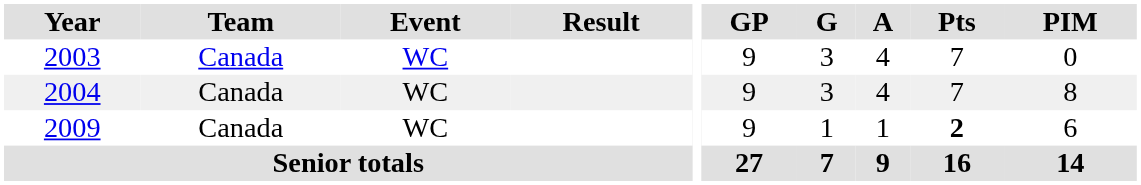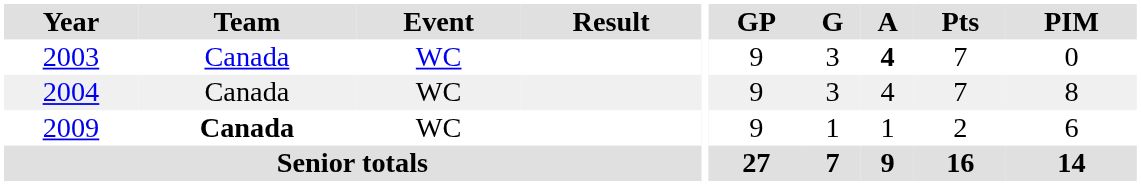(883, 56) normal -> (888, 56) bold
(241, 127) normal -> (247, 127) bold
(957, 127) bold -> (960, 127) normal
